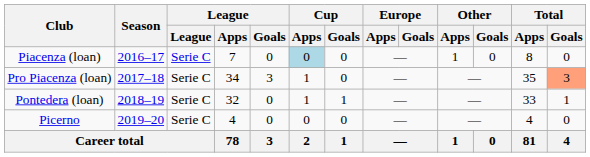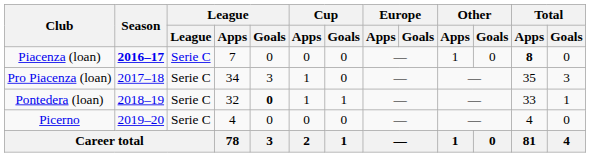(141, 57) normal -> (141, 57) bold
(307, 57) lightblue background -> (307, 57) no background
(529, 57) normal -> (529, 57) bold
(566, 78) lightsalmon background -> (566, 78) no background
(270, 99) normal -> (270, 99) bold
